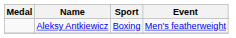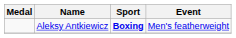(127, 26) normal -> (128, 26) bold
